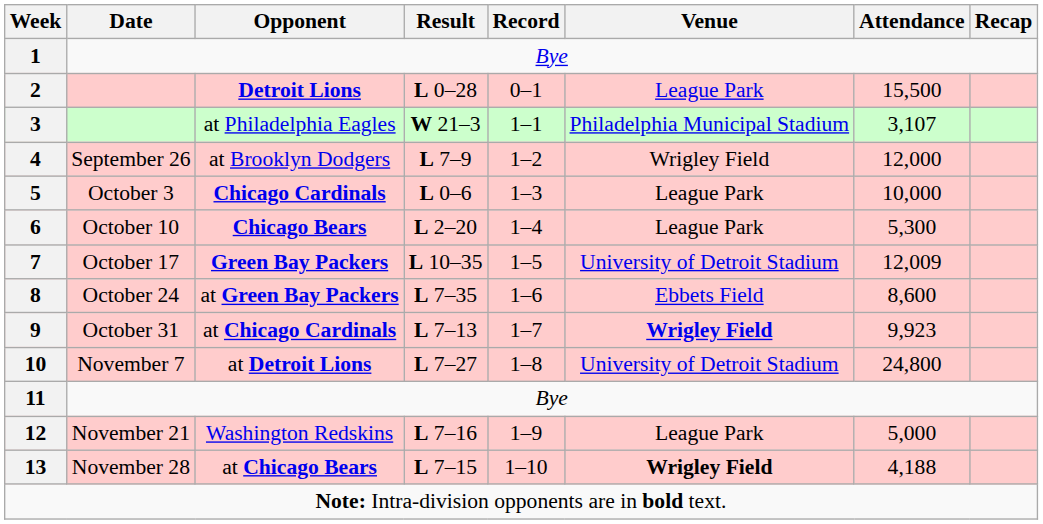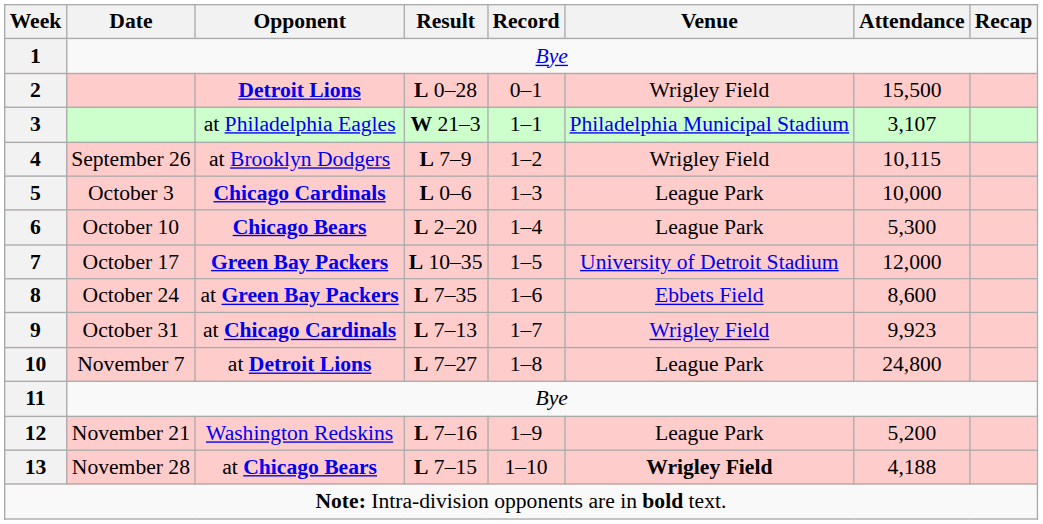(709, 90) League Park -> (709, 90) Wrigley Field
(912, 158) 12,000 -> (912, 158) 10,115
(912, 261) 12,009 -> (912, 261) 12,000
(709, 329) bold -> (709, 329) normal
(709, 364) University of Detroit Stadium -> (709, 364) League Park
(912, 432) 5,000 -> (912, 432) 5,200
